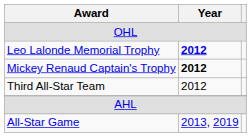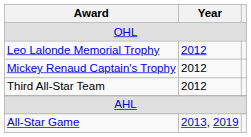(194, 50) bold -> (194, 50) normal
(194, 68) bold -> (194, 68) normal
